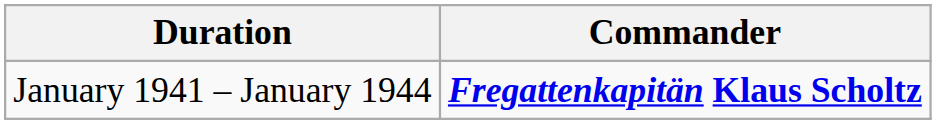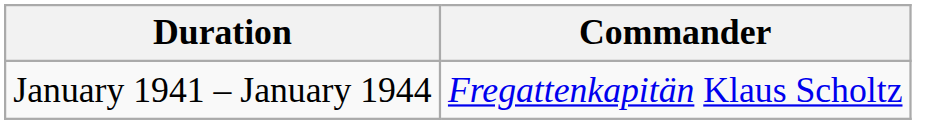(685, 89) bold -> (675, 89) normal
